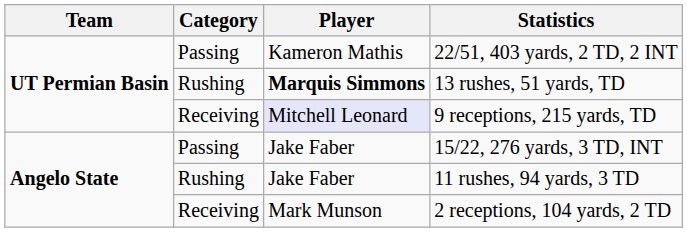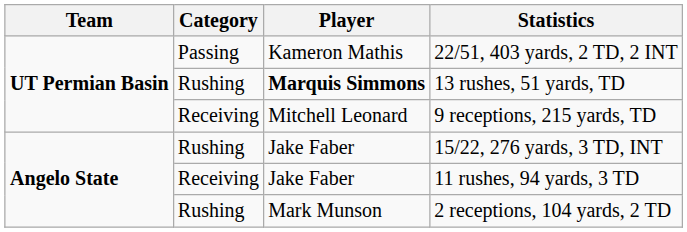(338, 115) lavender background -> (338, 115) no background
(208, 147) Passing -> (211, 147) Rushing
(211, 178) Rushing -> (218, 178) Receiving
(218, 210) Receiving -> (211, 210) Rushing
